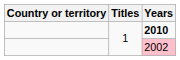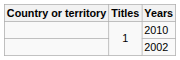(156, 30) bold -> (156, 30) normal
(156, 47) pink background -> (156, 47) no background
